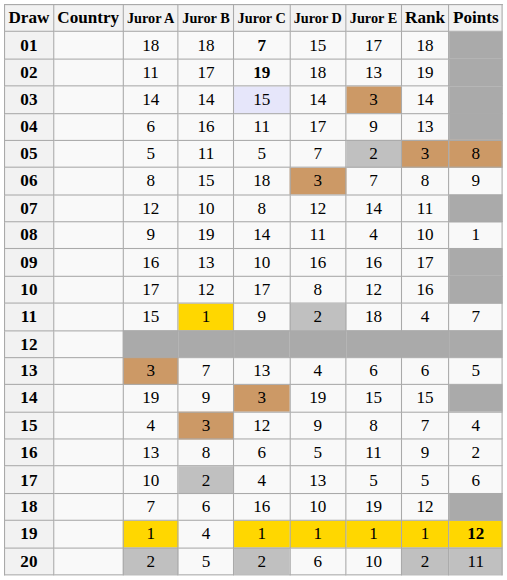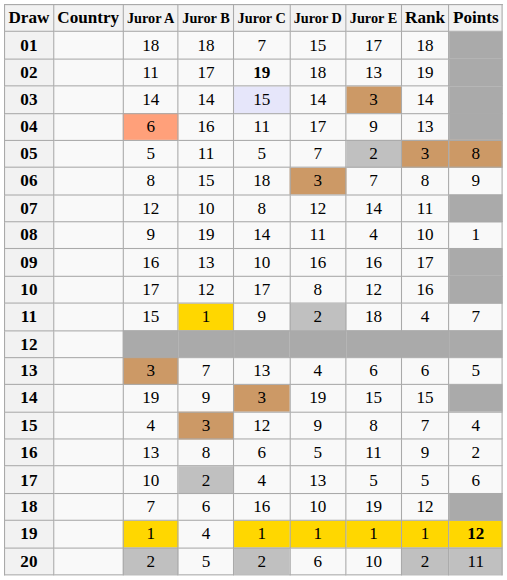(262, 45) bold -> (262, 45) normal
(151, 126) no background -> (151, 126) lightsalmon background
